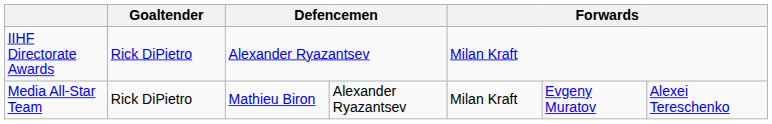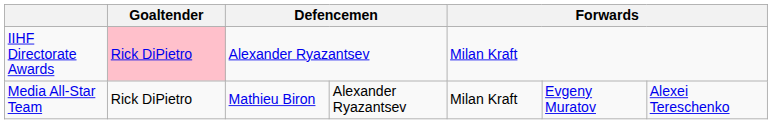(151, 53) no background -> (151, 53) pink background
